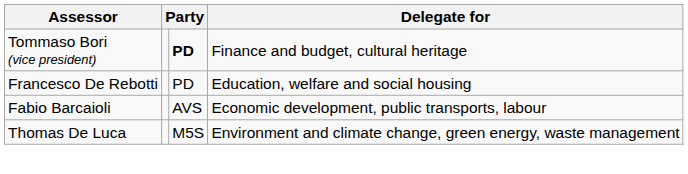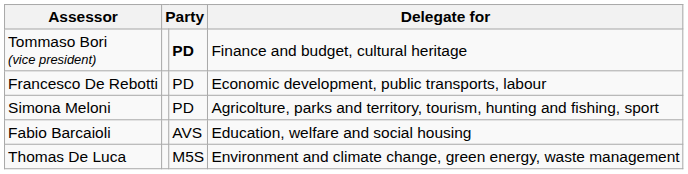(341, 83) Education, welfare and social housing -> (379, 83) Economic development, public transports, labour
+ row: (59, 108)
(379, 108) Economic development, public transports, labour -> (341, 132) Education, welfare and social housing
